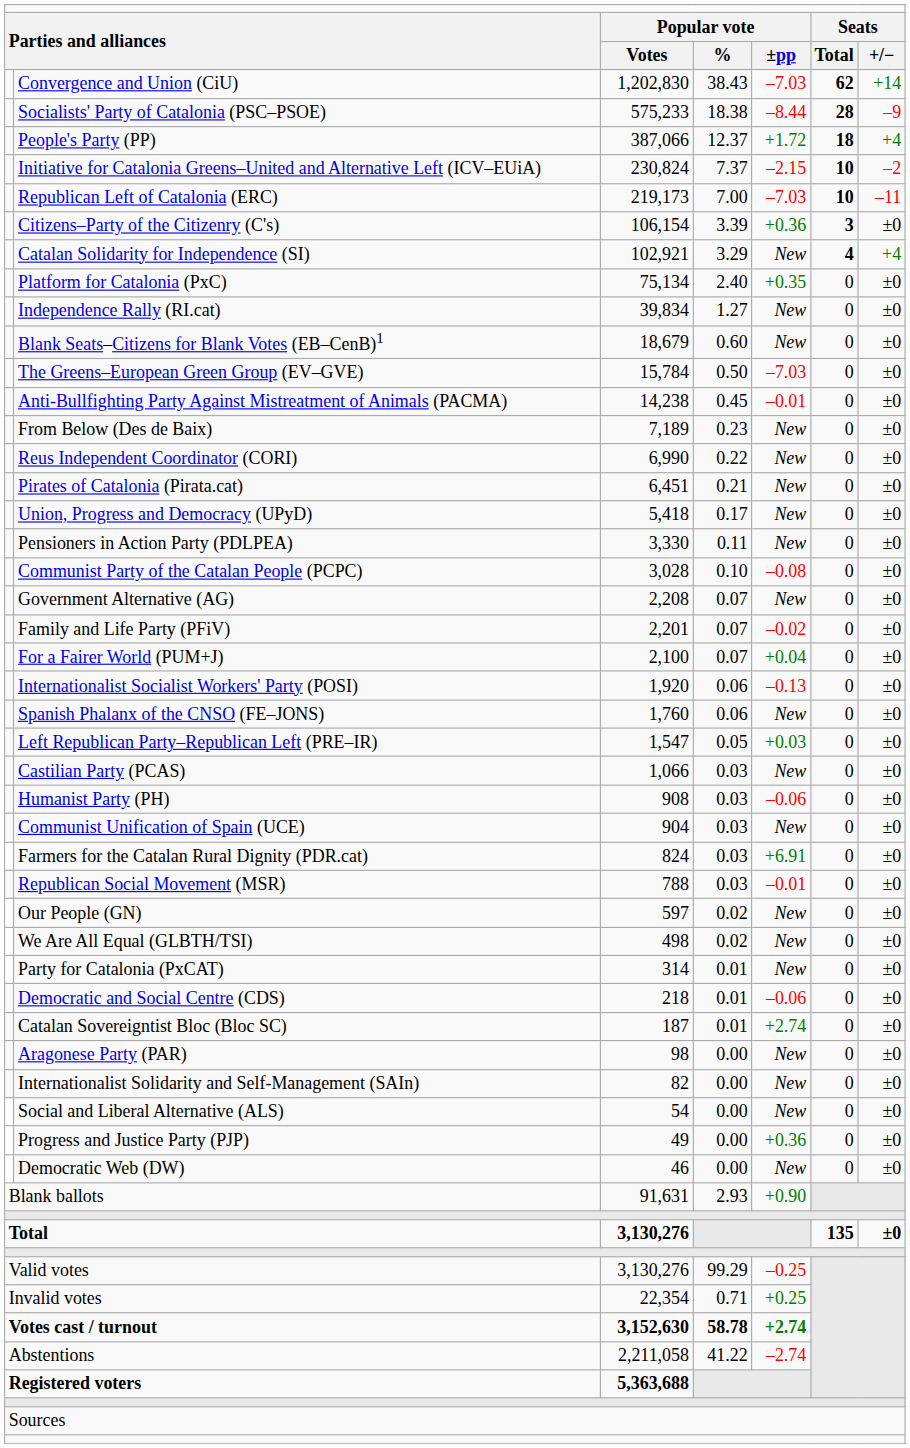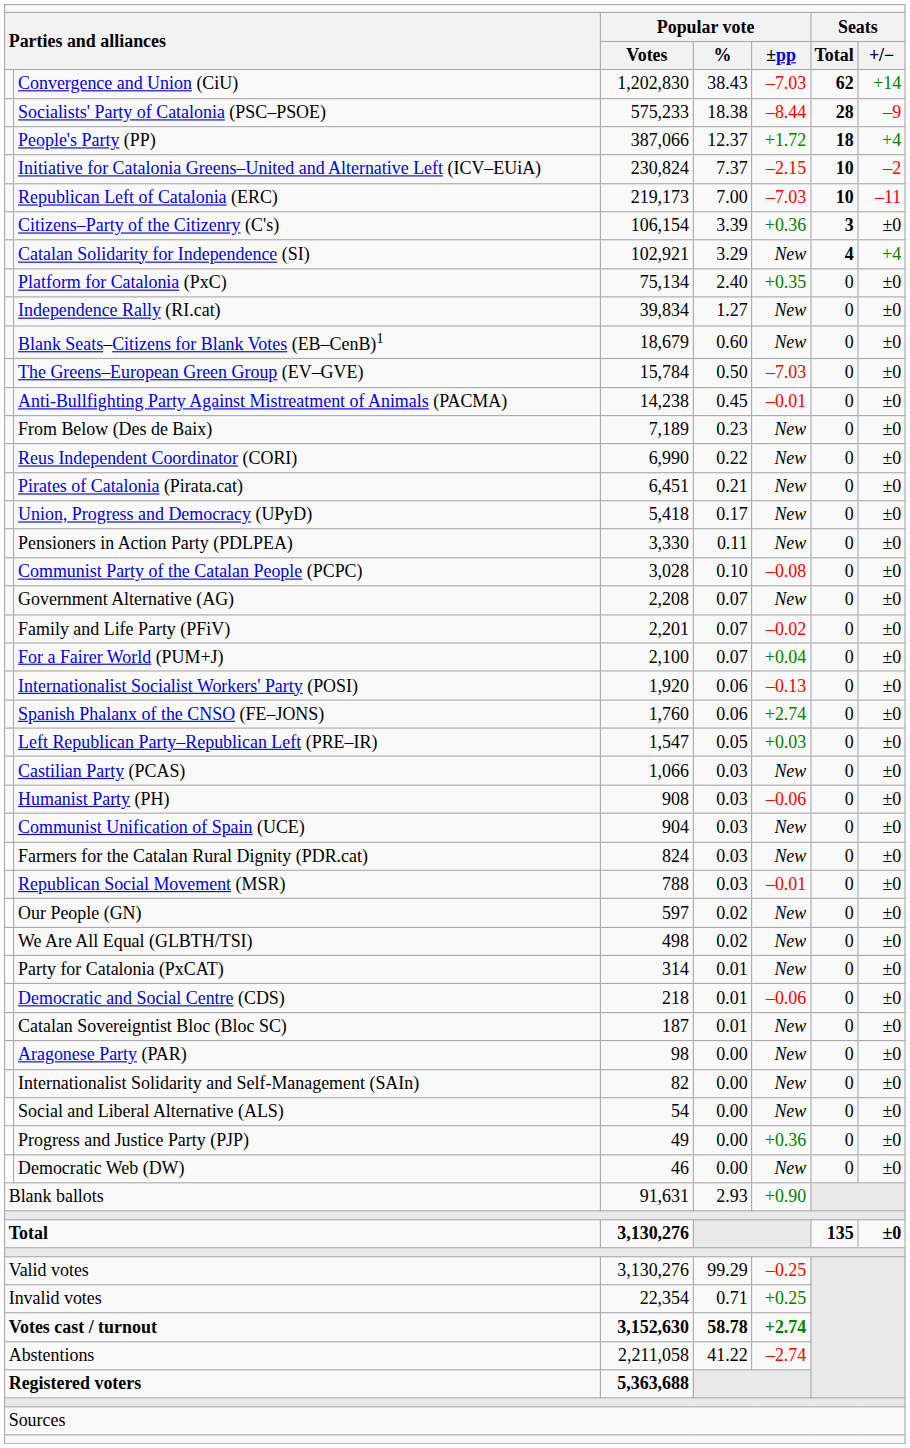(790, 713) New -> (786, 713) +2.74
(786, 855) +6.91 -> (790, 855) New
(786, 1026) +2.74 -> (790, 1026) New
